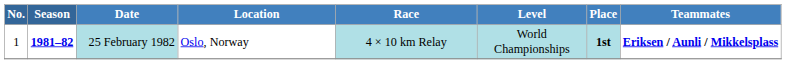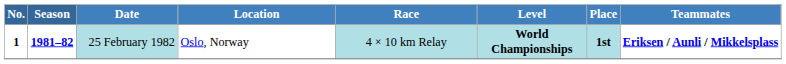(16, 41) normal -> (16, 41) bold
(532, 41) normal -> (532, 41) bold
